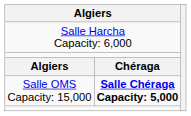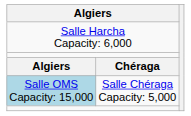(49, 90) no background -> (51, 90) lightblue background
(137, 90) bold -> (137, 90) normal
